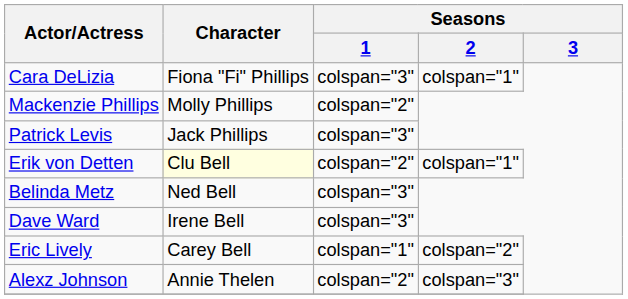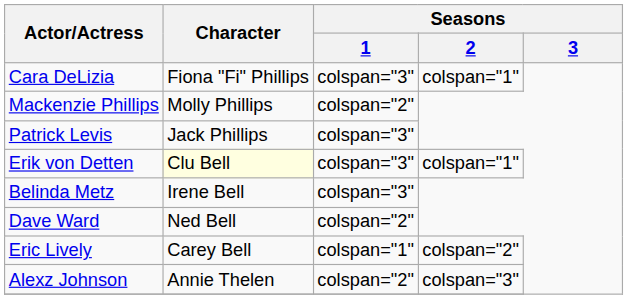(366, 163) colspan="2" -> (366, 163) colspan="3"
(202, 192) Ned Bell -> (206, 192) Irene Bell
(206, 221) Irene Bell -> (202, 221) Ned Bell
(366, 221) colspan="3" -> (366, 221) colspan="2"
